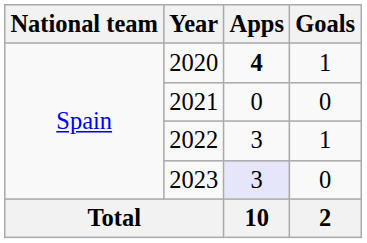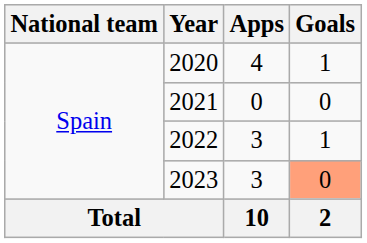(257, 62) bold -> (257, 62) normal
(257, 179) lavender background -> (257, 179) no background
(325, 179) no background -> (325, 179) lightsalmon background
